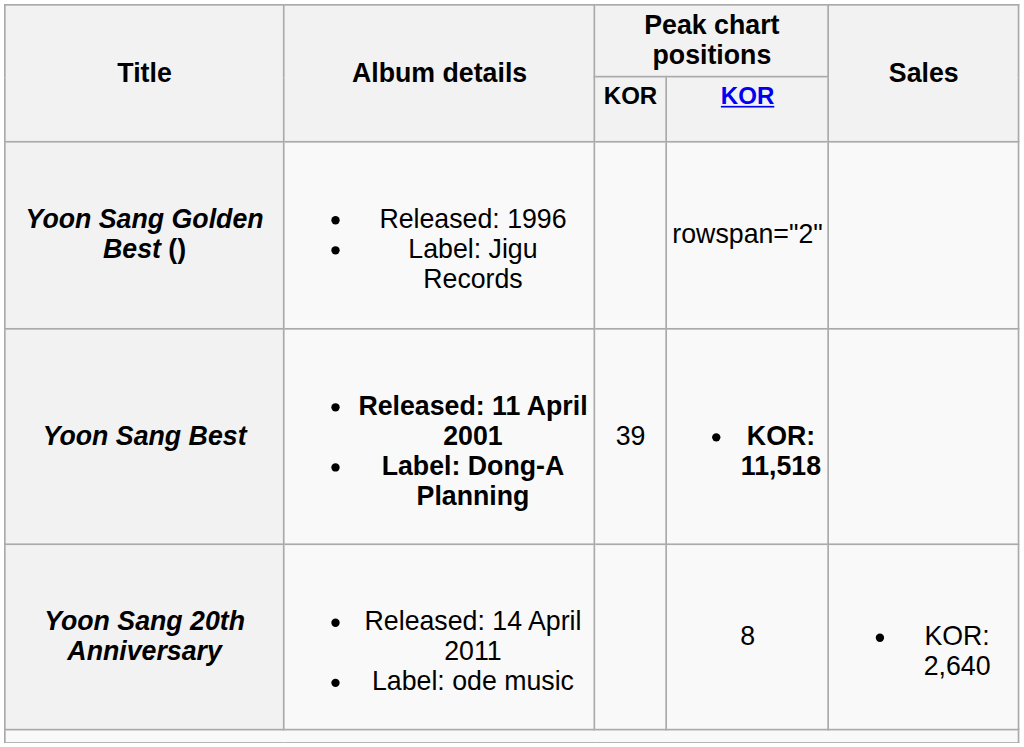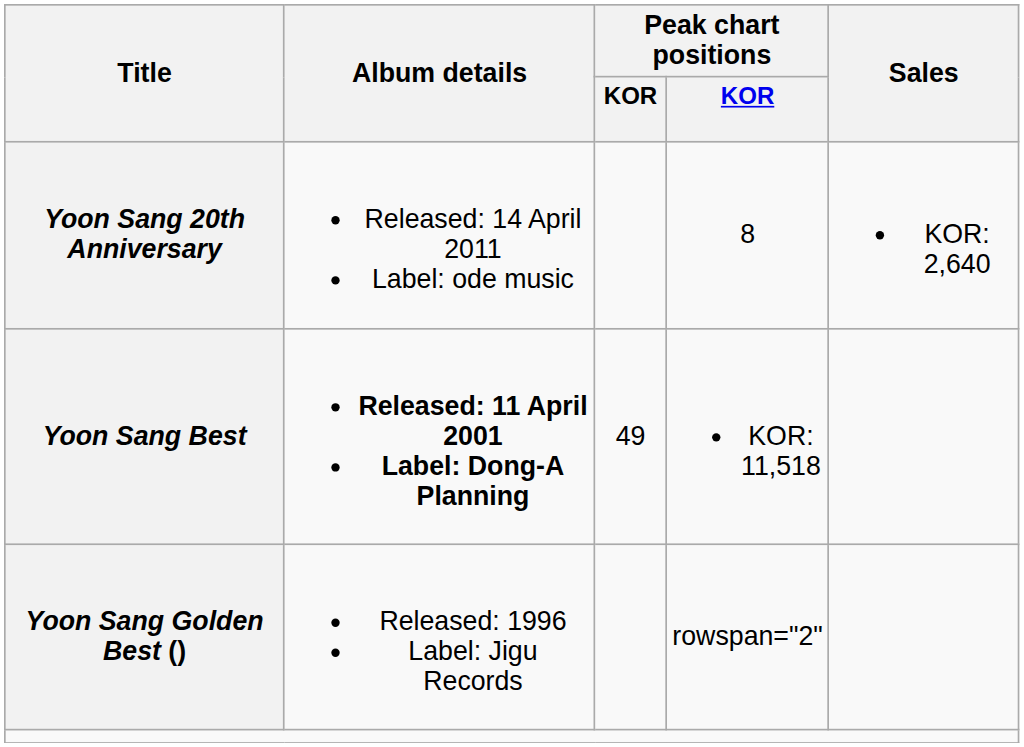rows swapped: (145, 234) <-> (145, 636)
(630, 435) 39 -> (630, 435) 49
(748, 451) bold -> (748, 451) normal
